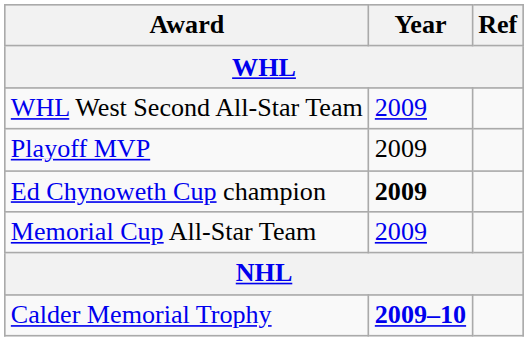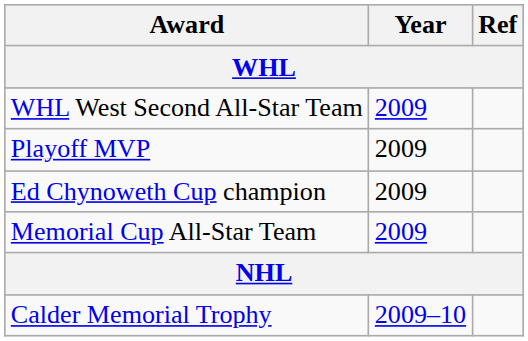(401, 190) bold -> (401, 190) normal
(420, 314) bold -> (420, 314) normal
